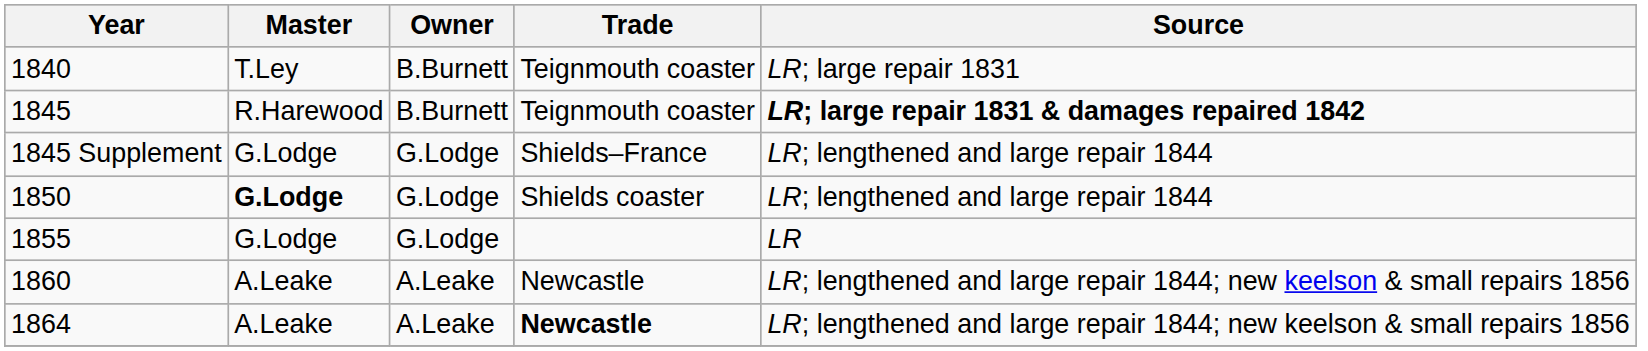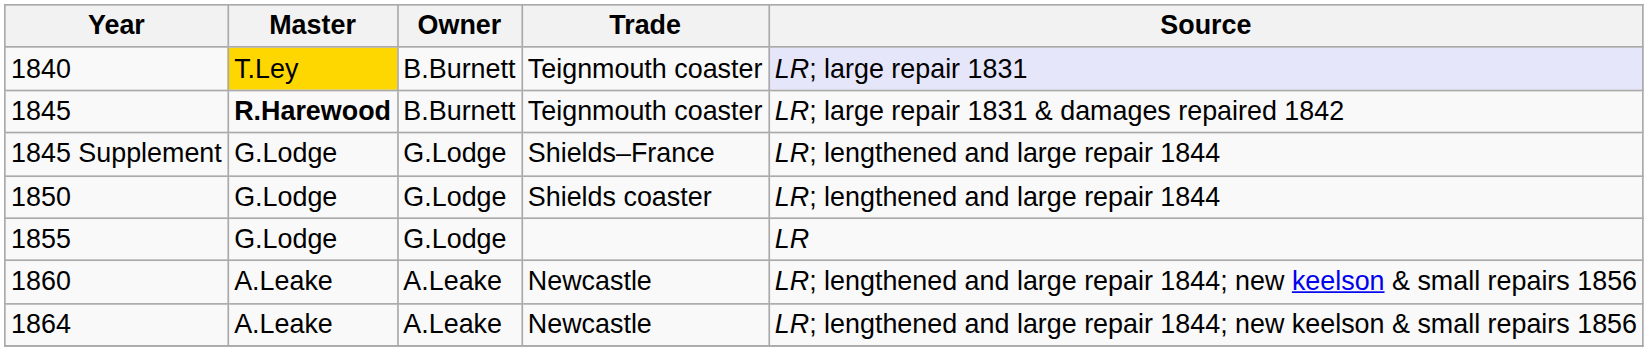(266, 68) no background -> (266, 68) gold background
(894, 68) no background -> (901, 68) lavender background
(309, 111) normal -> (313, 111) bold
(1066, 111) bold -> (1059, 111) normal
(289, 196) bold -> (286, 196) normal
(586, 324) bold -> (590, 324) normal
